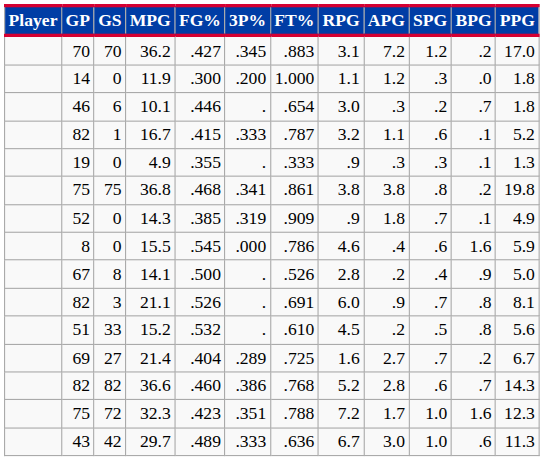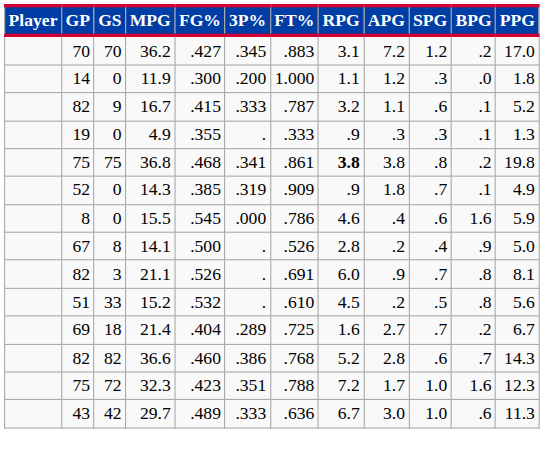- row: (155, 106)
(117, 134) 1 -> (117, 106) 9
(349, 190) normal -> (349, 162) bold
(113, 357) 27 -> (113, 329) 18
